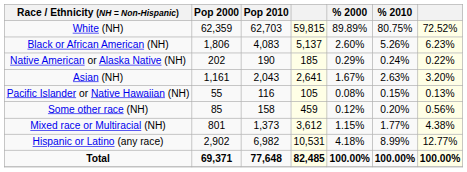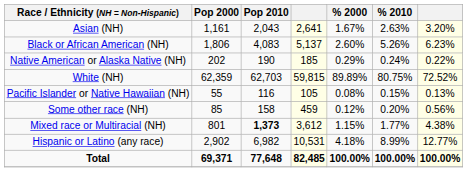rows swapped: (98, 28) <-> (98, 77)
(266, 126) normal -> (266, 126) bold
